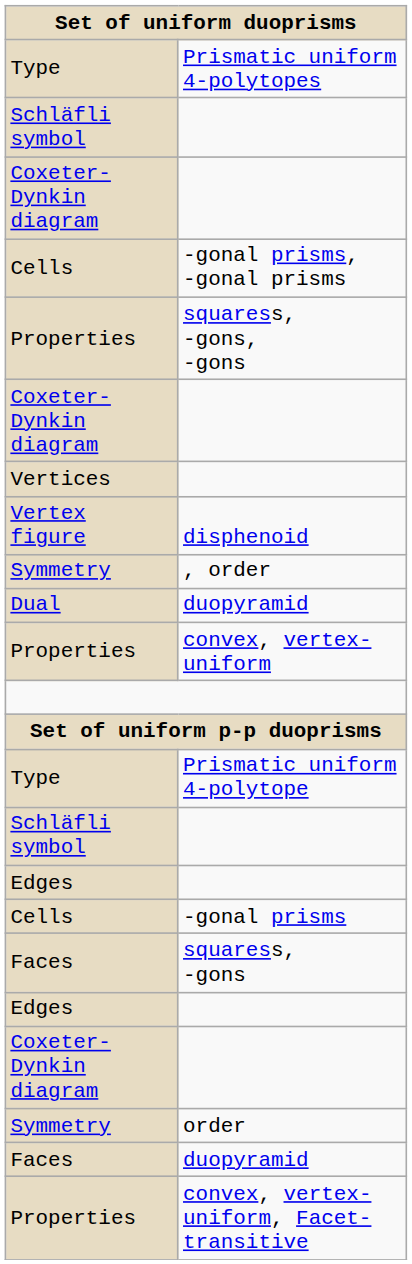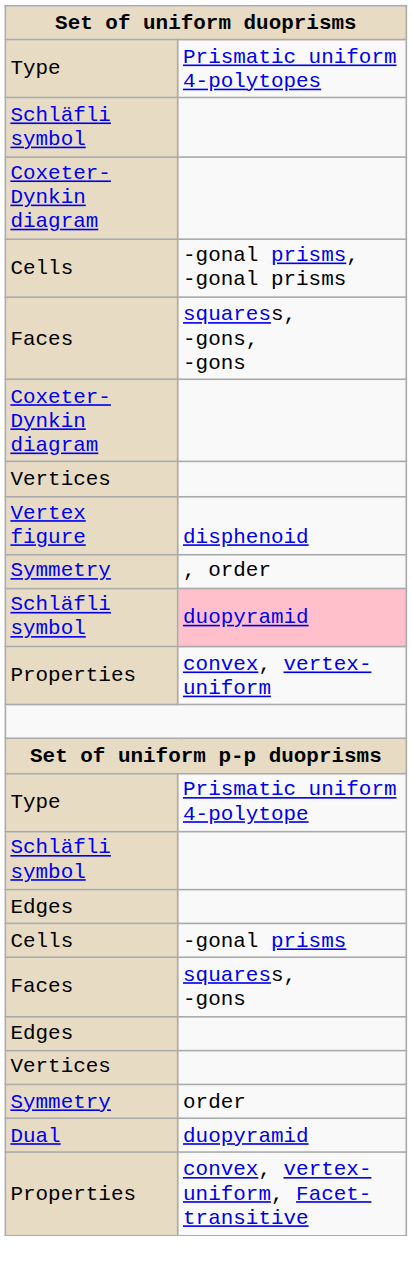(73, 338) Properties -> (42, 338) Faces
(36, 605) Dual -> (61, 617) Schläfli symbol
(246, 605) no background -> (246, 617) pink background
(61, 1067) Coxeter-Dynkin diagram -> (61, 1067) Vertices
(42, 1160) Faces -> (36, 1136) Dual
